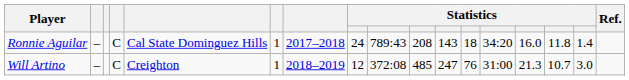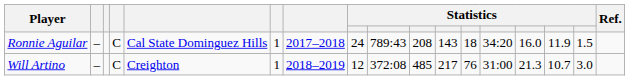(559, 43) 11.8 -> (559, 43) 11.9
(585, 43) 1.4 -> (585, 43) 1.5
(448, 64) 247 -> (448, 64) 217
